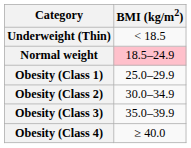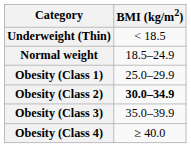(150, 56) pink background -> (150, 56) no background
(150, 94) normal -> (150, 94) bold
